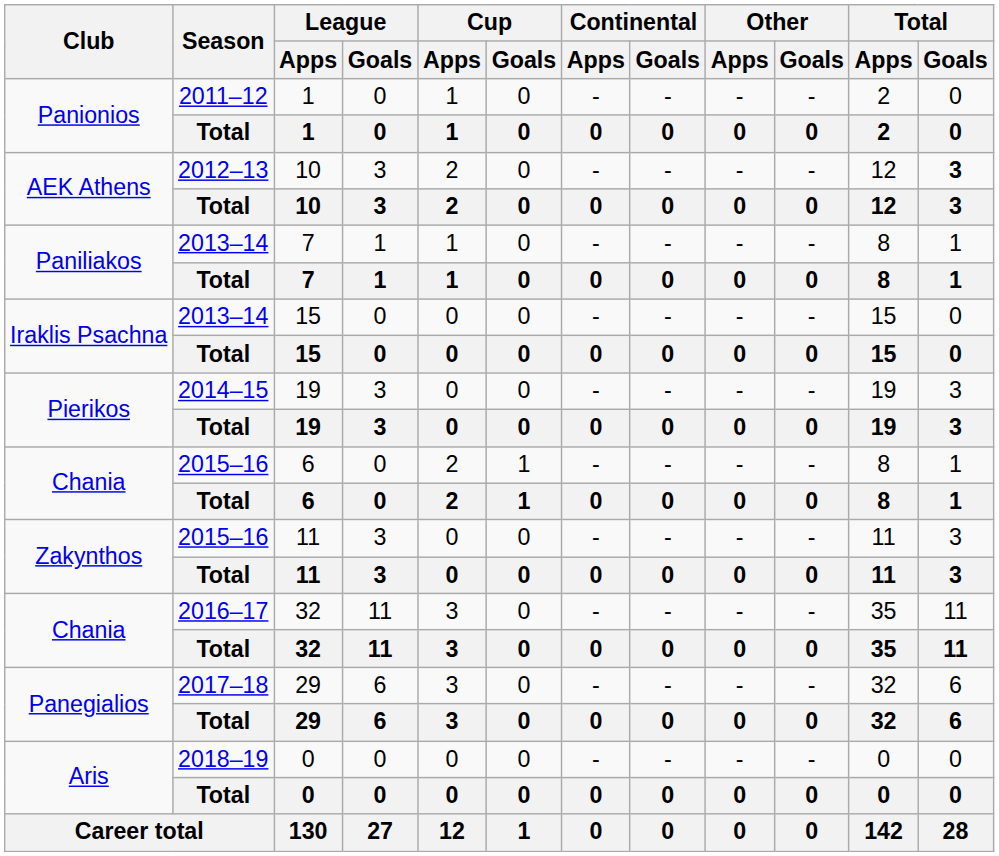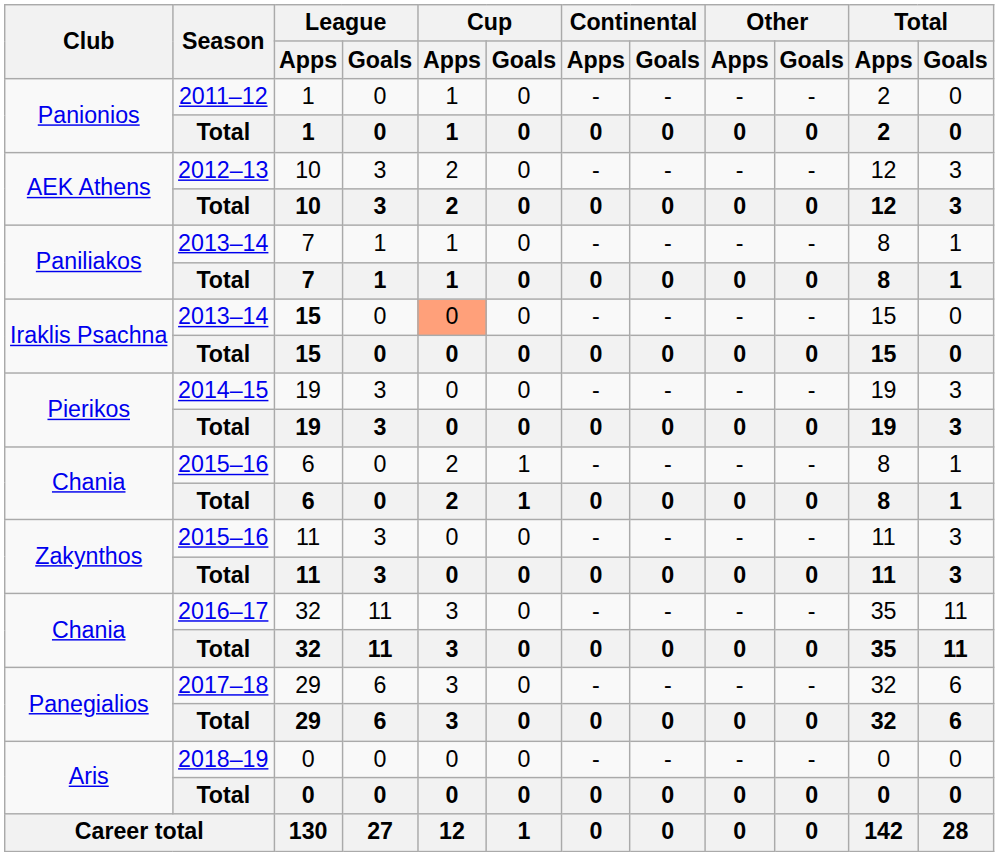(956, 170) bold -> (956, 170) normal
(308, 317) normal -> (308, 317) bold
(452, 317) no background -> (452, 317) lightsalmon background
